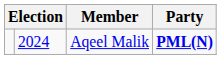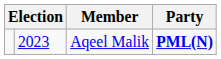(34, 41) 2024 -> (34, 41) 2023
